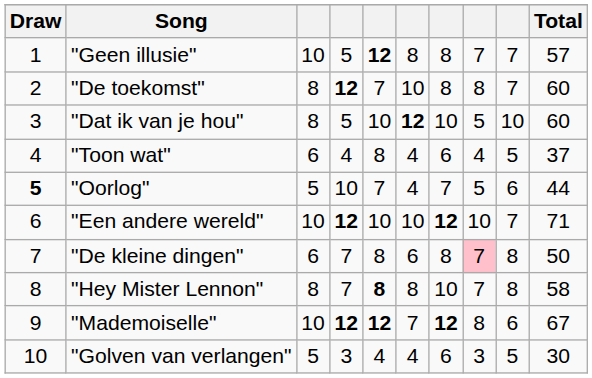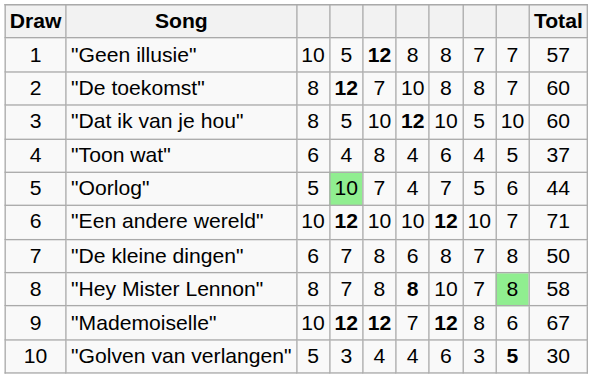(36, 188) bold -> (36, 188) normal
(346, 188) no background -> (346, 188) lightgreen background
(479, 255) pink background -> (479, 255) no background
(379, 289) bold -> (379, 289) normal
(413, 289) normal -> (413, 289) bold
(512, 289) no background -> (512, 289) lightgreen background
(512, 356) normal -> (512, 356) bold
